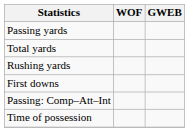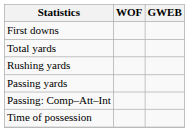rows swapped: (33, 83) <-> (37, 30)
